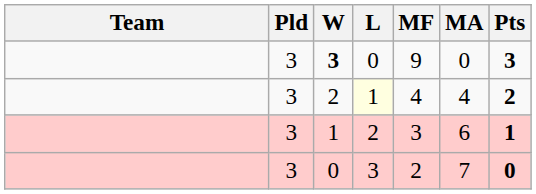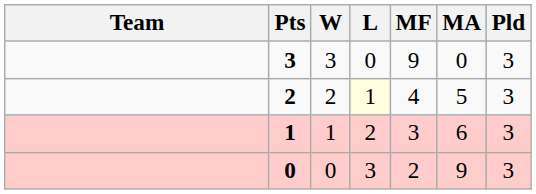columns swapped: (291, 22) <-> (510, 22)
(333, 59) bold -> (331, 59) normal
(464, 96) 4 -> (462, 96) 5
(464, 170) 7 -> (462, 170) 9
